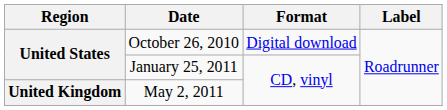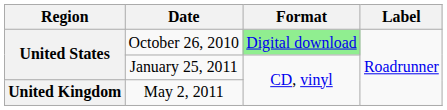(301, 42) no background -> (301, 42) lightgreen background
